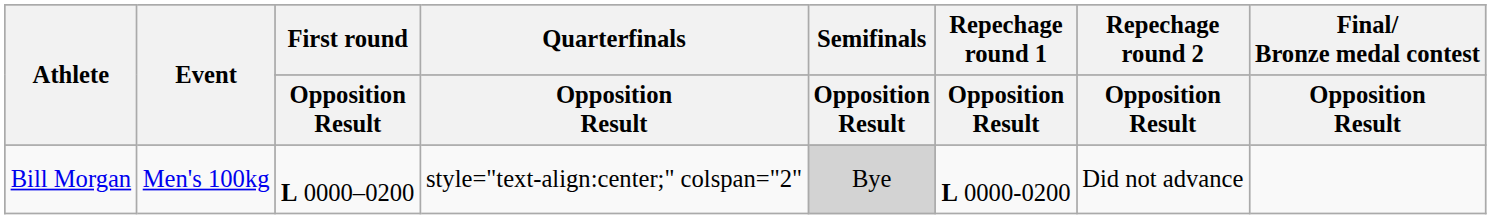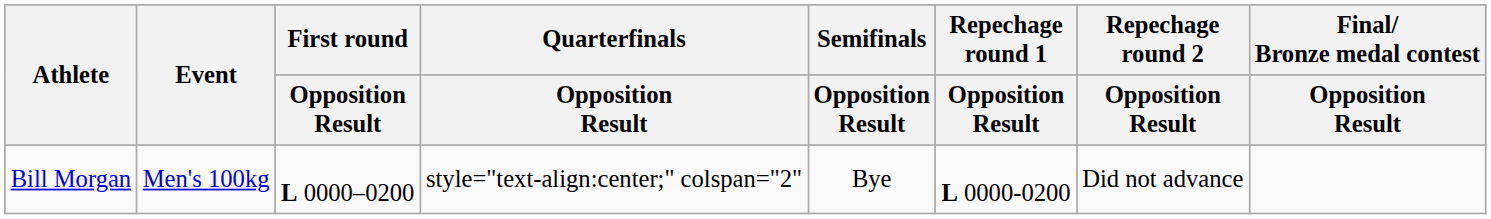(872, 179) lightgrey background -> (872, 179) no background
